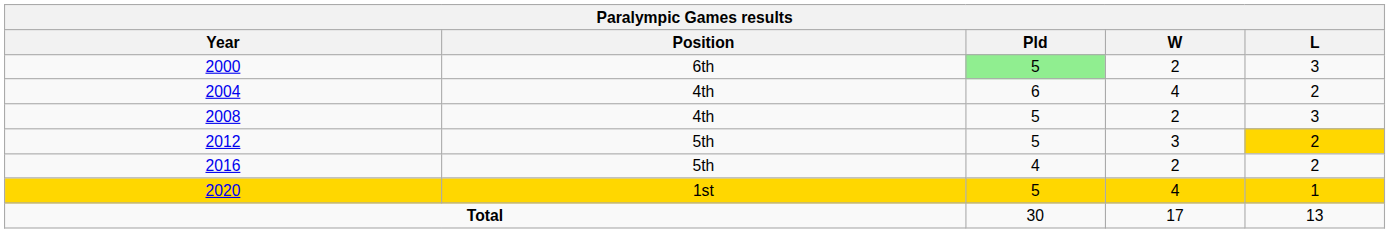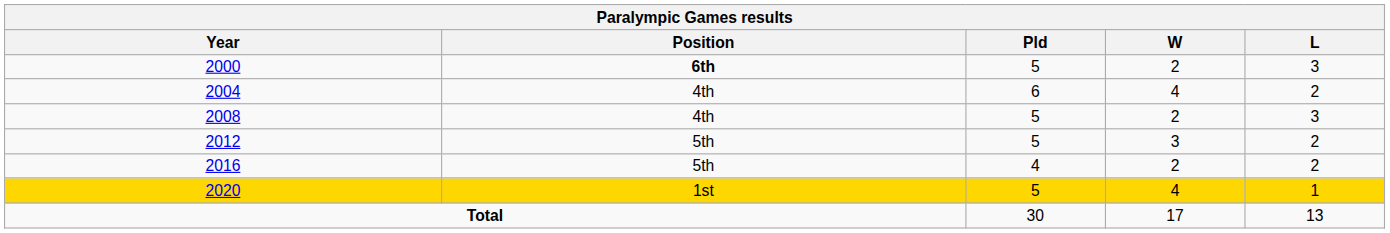(703, 67) normal -> (703, 67) bold
(1035, 67) lightgreen background -> (1035, 67) no background
(1315, 141) gold background -> (1315, 141) no background
